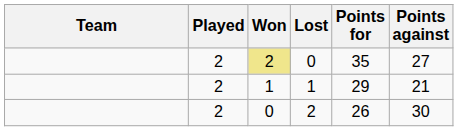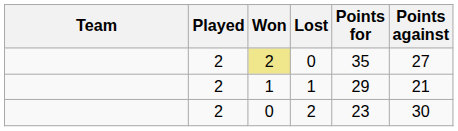(360, 112) 26 -> (360, 112) 23
